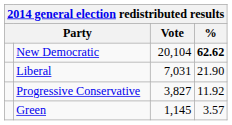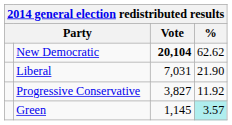(175, 52) normal -> (175, 52) bold
(211, 52) bold -> (211, 52) normal
(214, 110) no background -> (214, 110) paleturquoise background
